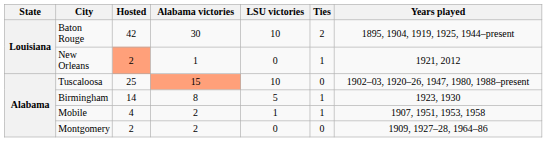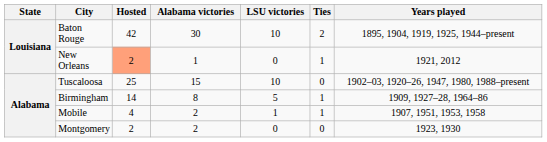(196, 81) lightsalmon background -> (196, 81) no background
(438, 97) 1923, 1930 -> (438, 97) 1909, 1927–28, 1964–86
(438, 129) 1909, 1927–28, 1964–86 -> (438, 129) 1923, 1930
